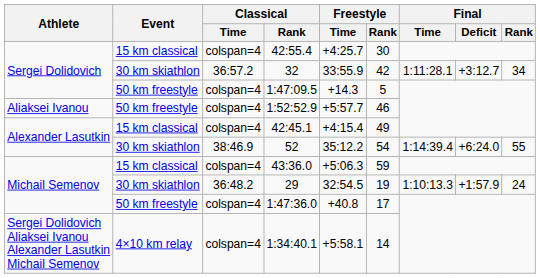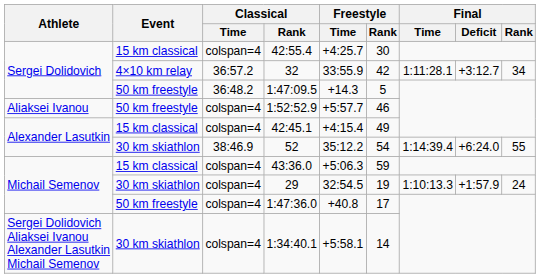(158, 71) 30 km skiathlon -> (154, 71) 4×10 km relay
(233, 90) colspan=4 -> (233, 90) 36:48.2
(233, 185) 36:48.2 -> (233, 185) colspan=4
(154, 244) 4×10 km relay -> (158, 244) 30 km skiathlon
